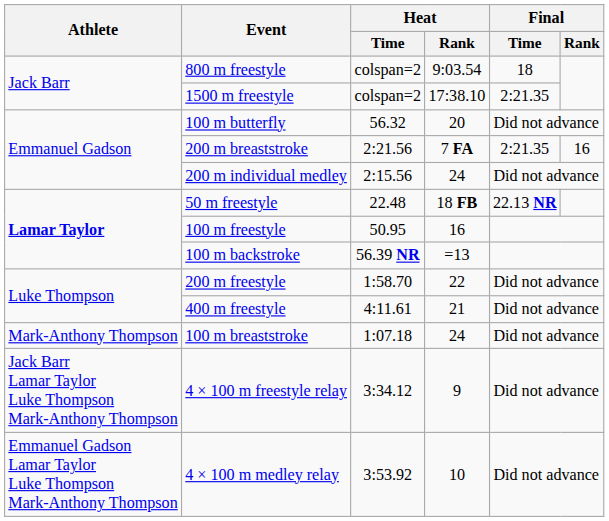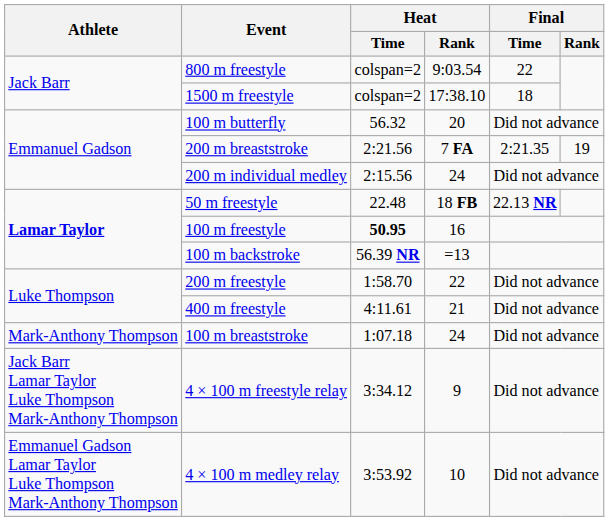(525, 69) 18 -> (525, 69) 22
(525, 96) 2:21.35 -> (525, 96) 18
(582, 149) 16 -> (582, 149) 19
(388, 229) normal -> (388, 229) bold
